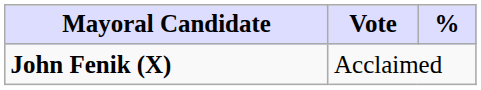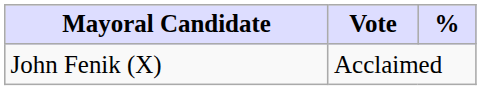(91, 63) bold -> (86, 63) normal
